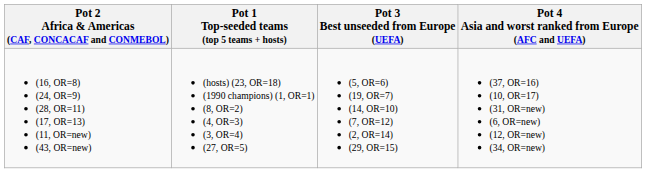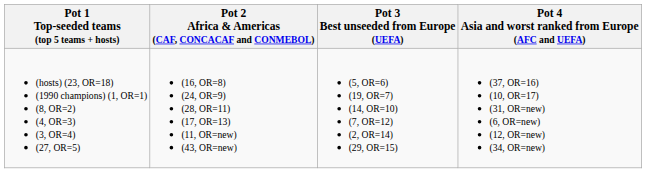columns swapped: (244, 26) <-> (88, 26)
